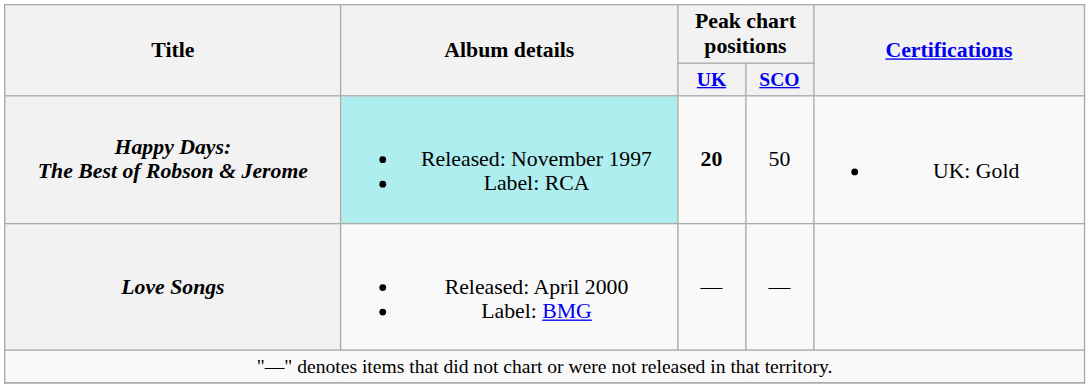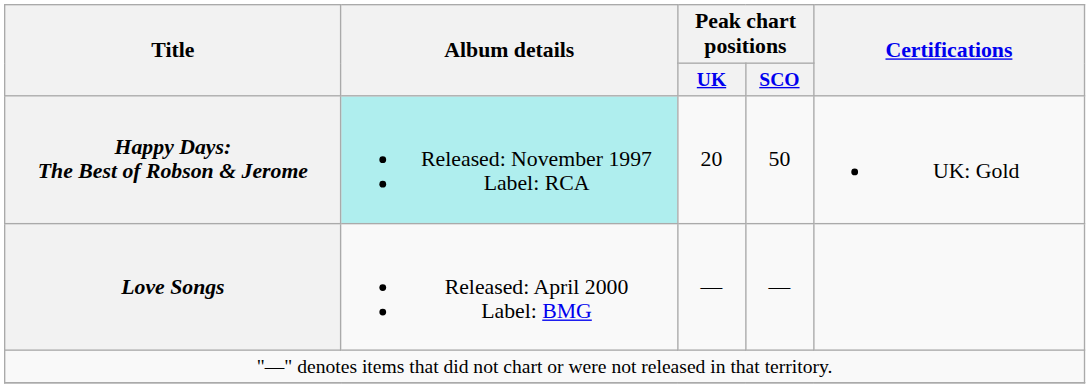(711, 159) bold -> (711, 159) normal
